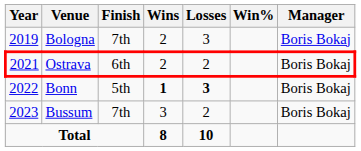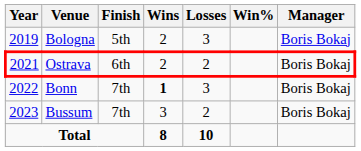(121, 39) 7th -> (121, 39) 5th
(121, 88) 5th -> (121, 88) 7th
(206, 88) bold -> (206, 88) normal
